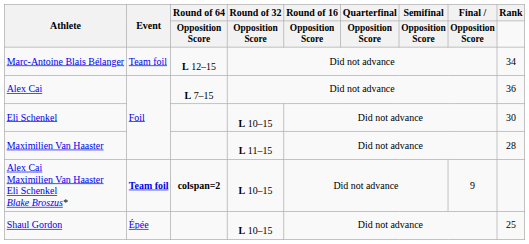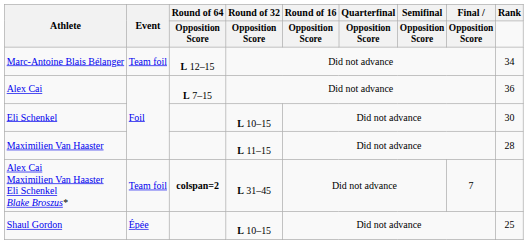(149, 186) bold -> (148, 186) normal
(256, 191) L 10–15 -> (254, 191) L 31–45
(473, 186) 9 -> (471, 186) 7
